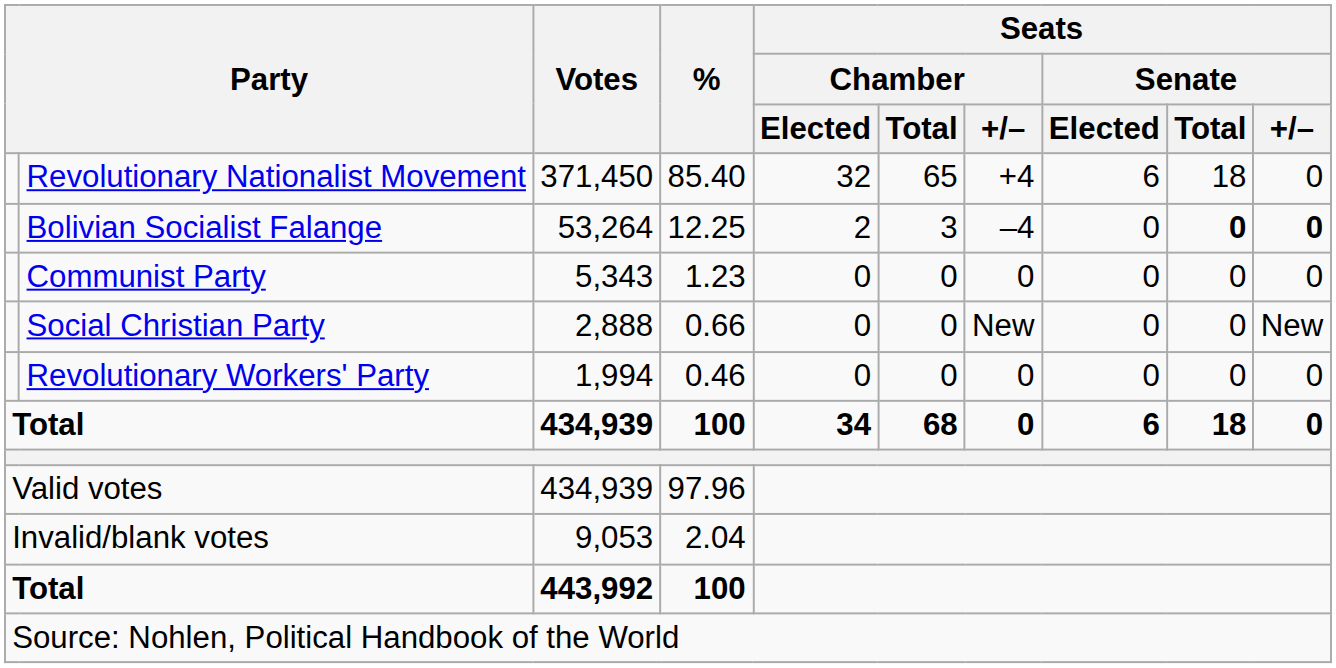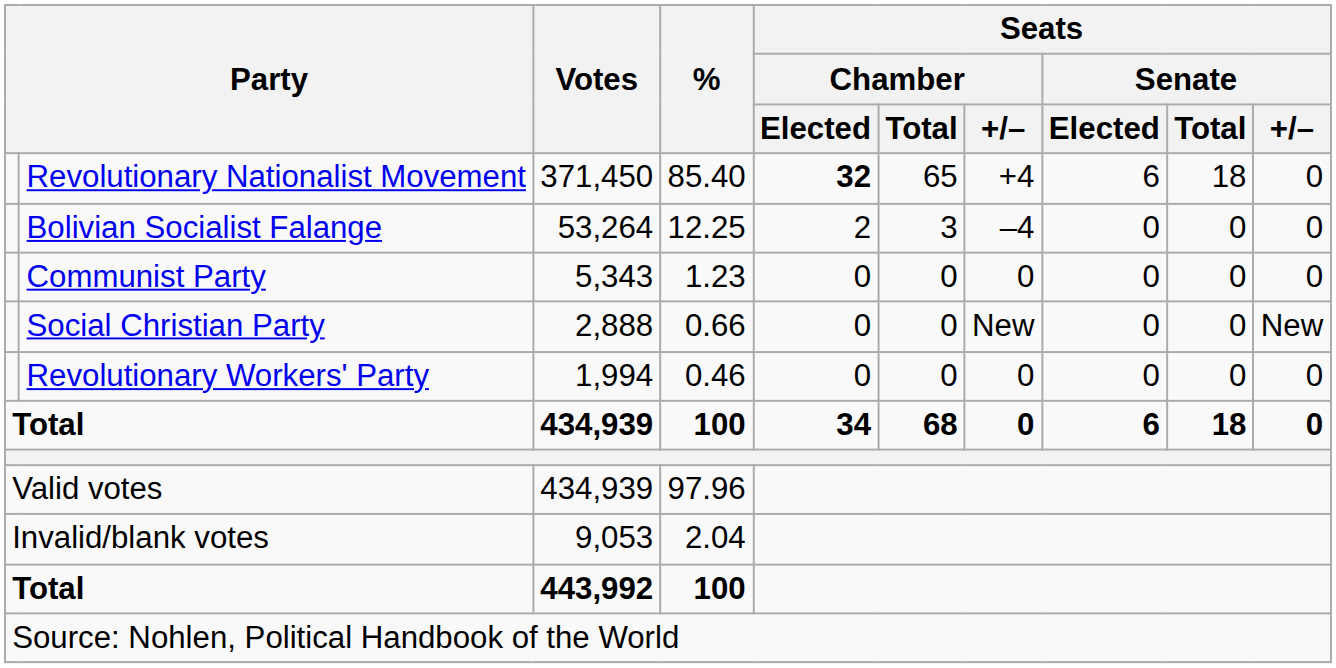(854, 177) normal -> (854, 177) bold
(1238, 227) bold -> (1238, 227) normal
(1315, 227) bold -> (1315, 227) normal
